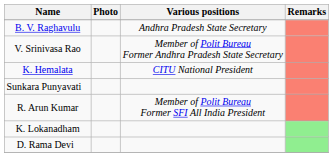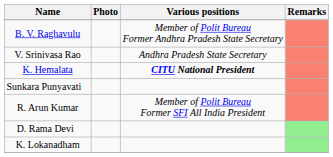(203, 28) Andhra Pradesh State Secretary -> (203, 33) Member of Polit Bureau Former Andhra Pradesh State Secretary
(203, 49) Member of Polit Bureau Former Andhra Pradesh State Secretary -> (203, 54) Andhra Pradesh State Secretary
(203, 70) normal -> (203, 70) bold
rows swapped: (48, 129) <-> (48, 144)
